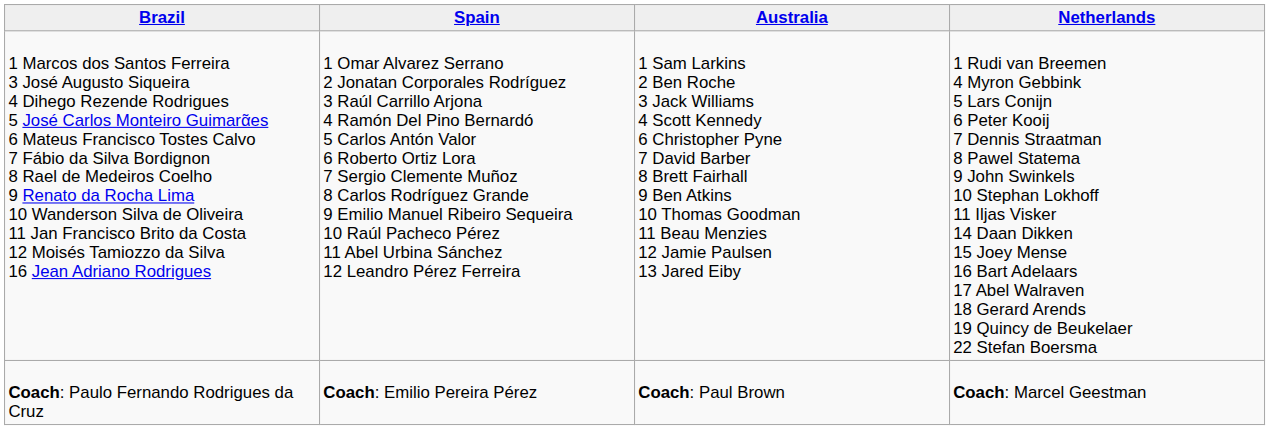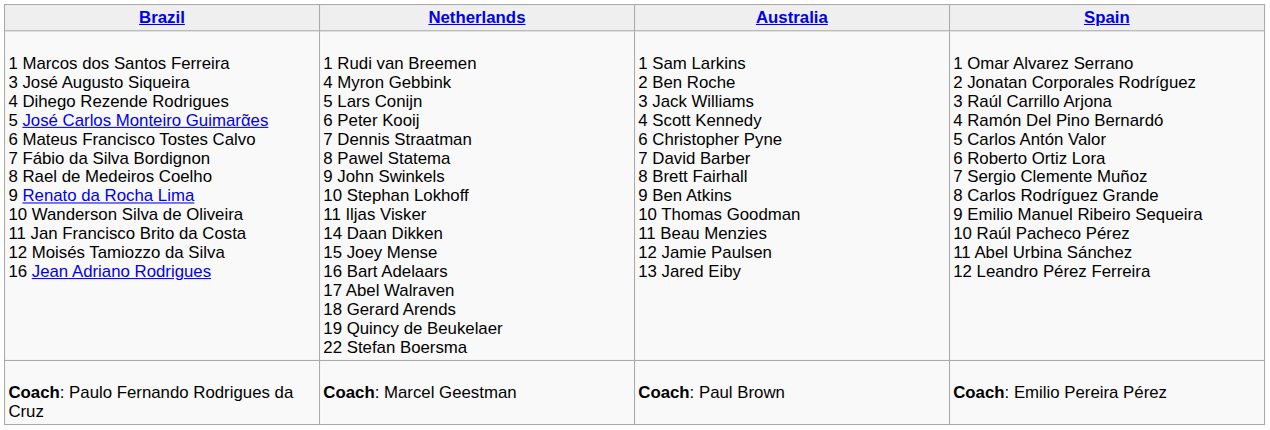columns swapped: (1107, 17) <-> (477, 17)
